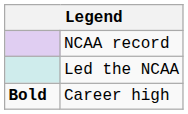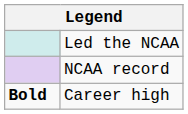rows swapped: (117, 44) <-> (122, 70)
